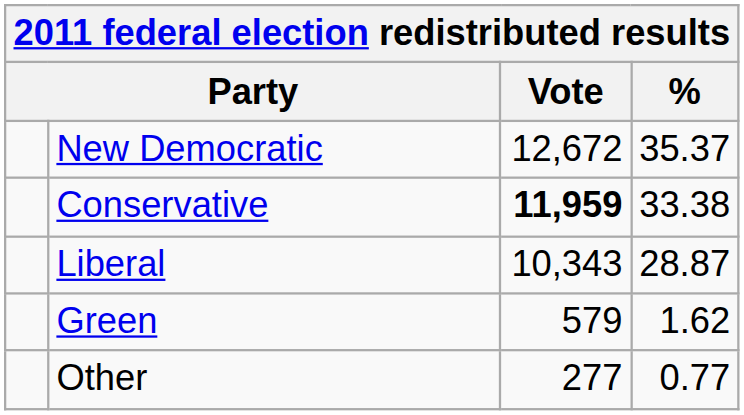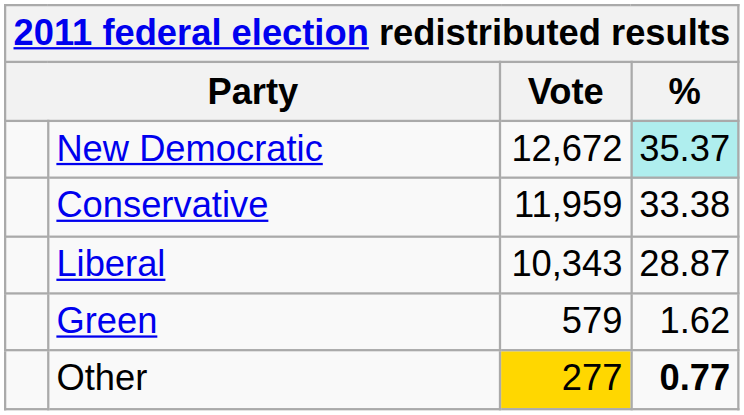(685, 148) no background -> (685, 148) paleturquoise background
(568, 206) bold -> (568, 206) normal
(592, 378) no background -> (592, 378) gold background
(695, 378) normal -> (695, 378) bold
